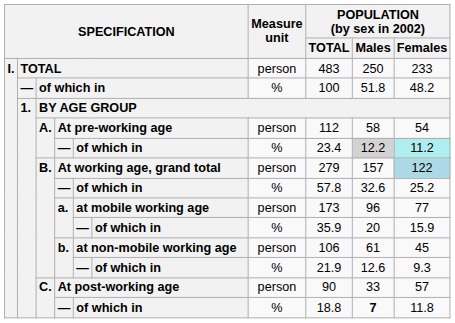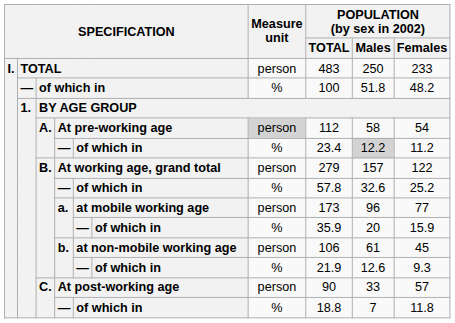(277, 128) no background -> (277, 128) lightgrey background
(422, 148) paleturquoise background -> (422, 148) no background
(422, 168) lightblue background -> (422, 168) no background
(373, 307) bold -> (373, 307) normal
